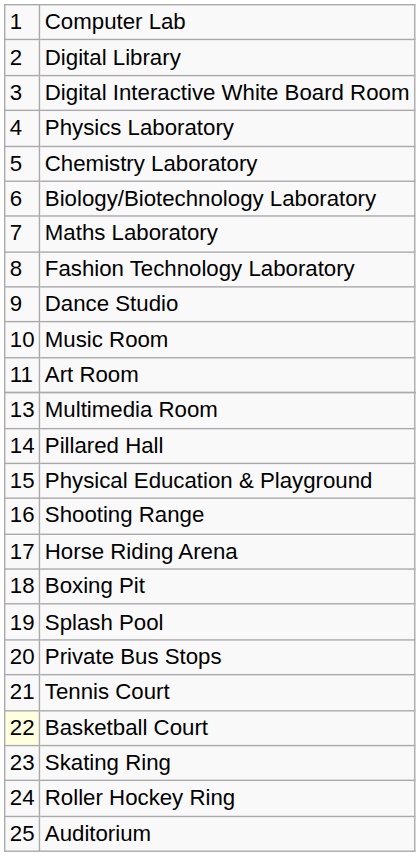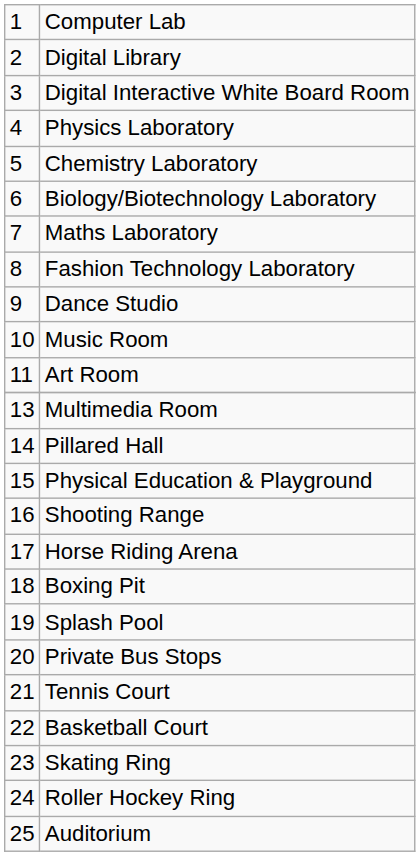(22, 727) lightyellow background -> (22, 727) no background
